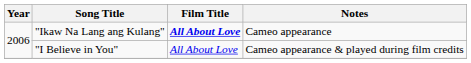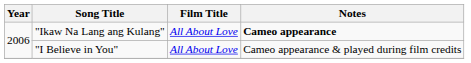(205, 31) bold -> (204, 31) normal
(288, 31) normal -> (290, 31) bold
